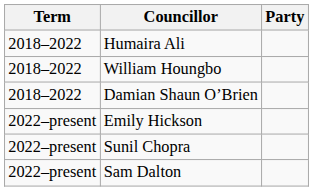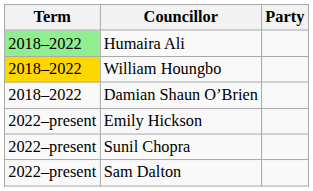(45, 43) no background -> (45, 43) lightgreen background
(45, 69) no background -> (45, 69) gold background
